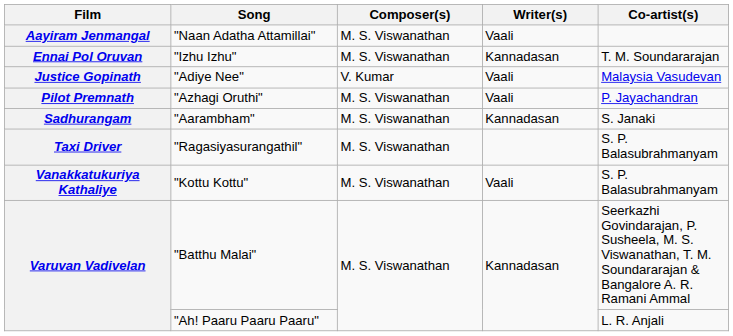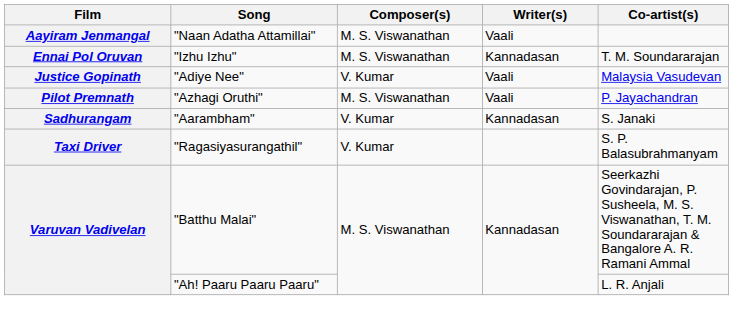(395, 118) M. S. Viswanathan -> (367, 118) V. Kumar
(395, 147) M. S. Viswanathan -> (367, 147) V. Kumar
- row: (211, 182)
